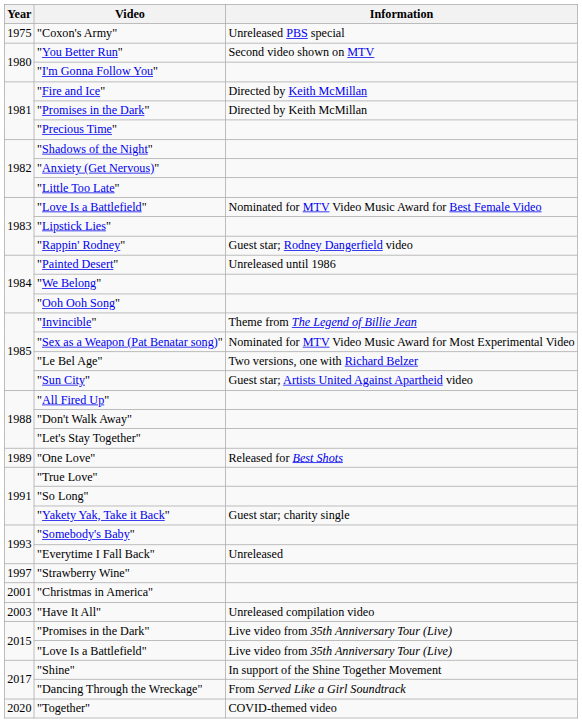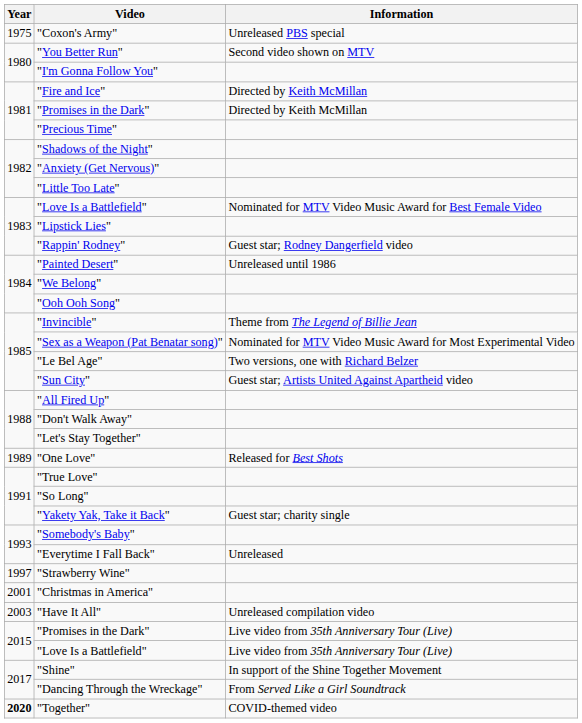(19, 708) normal -> (19, 708) bold
